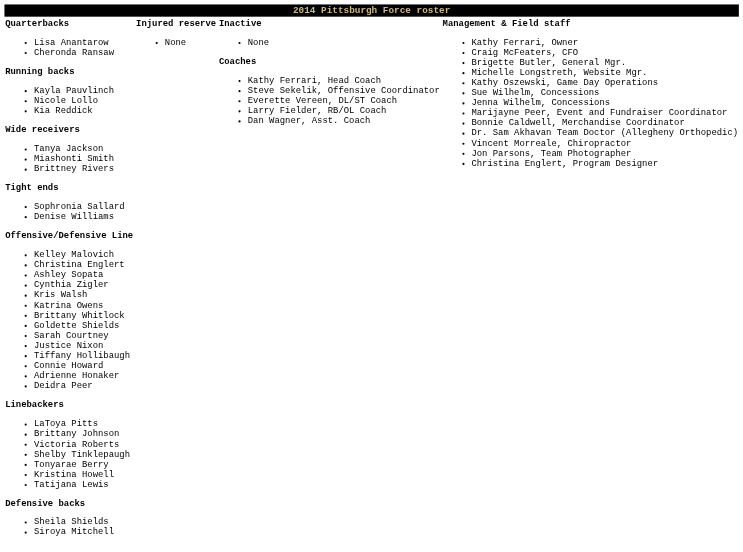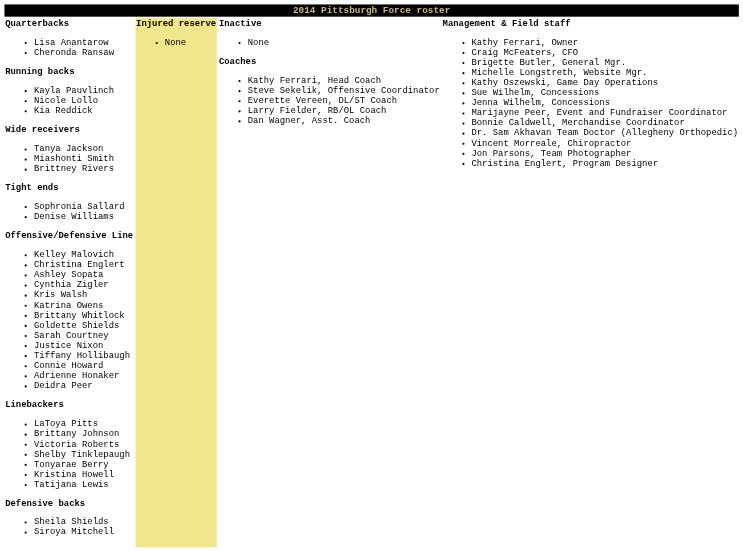(176, 33) no background -> (176, 33) khaki background
